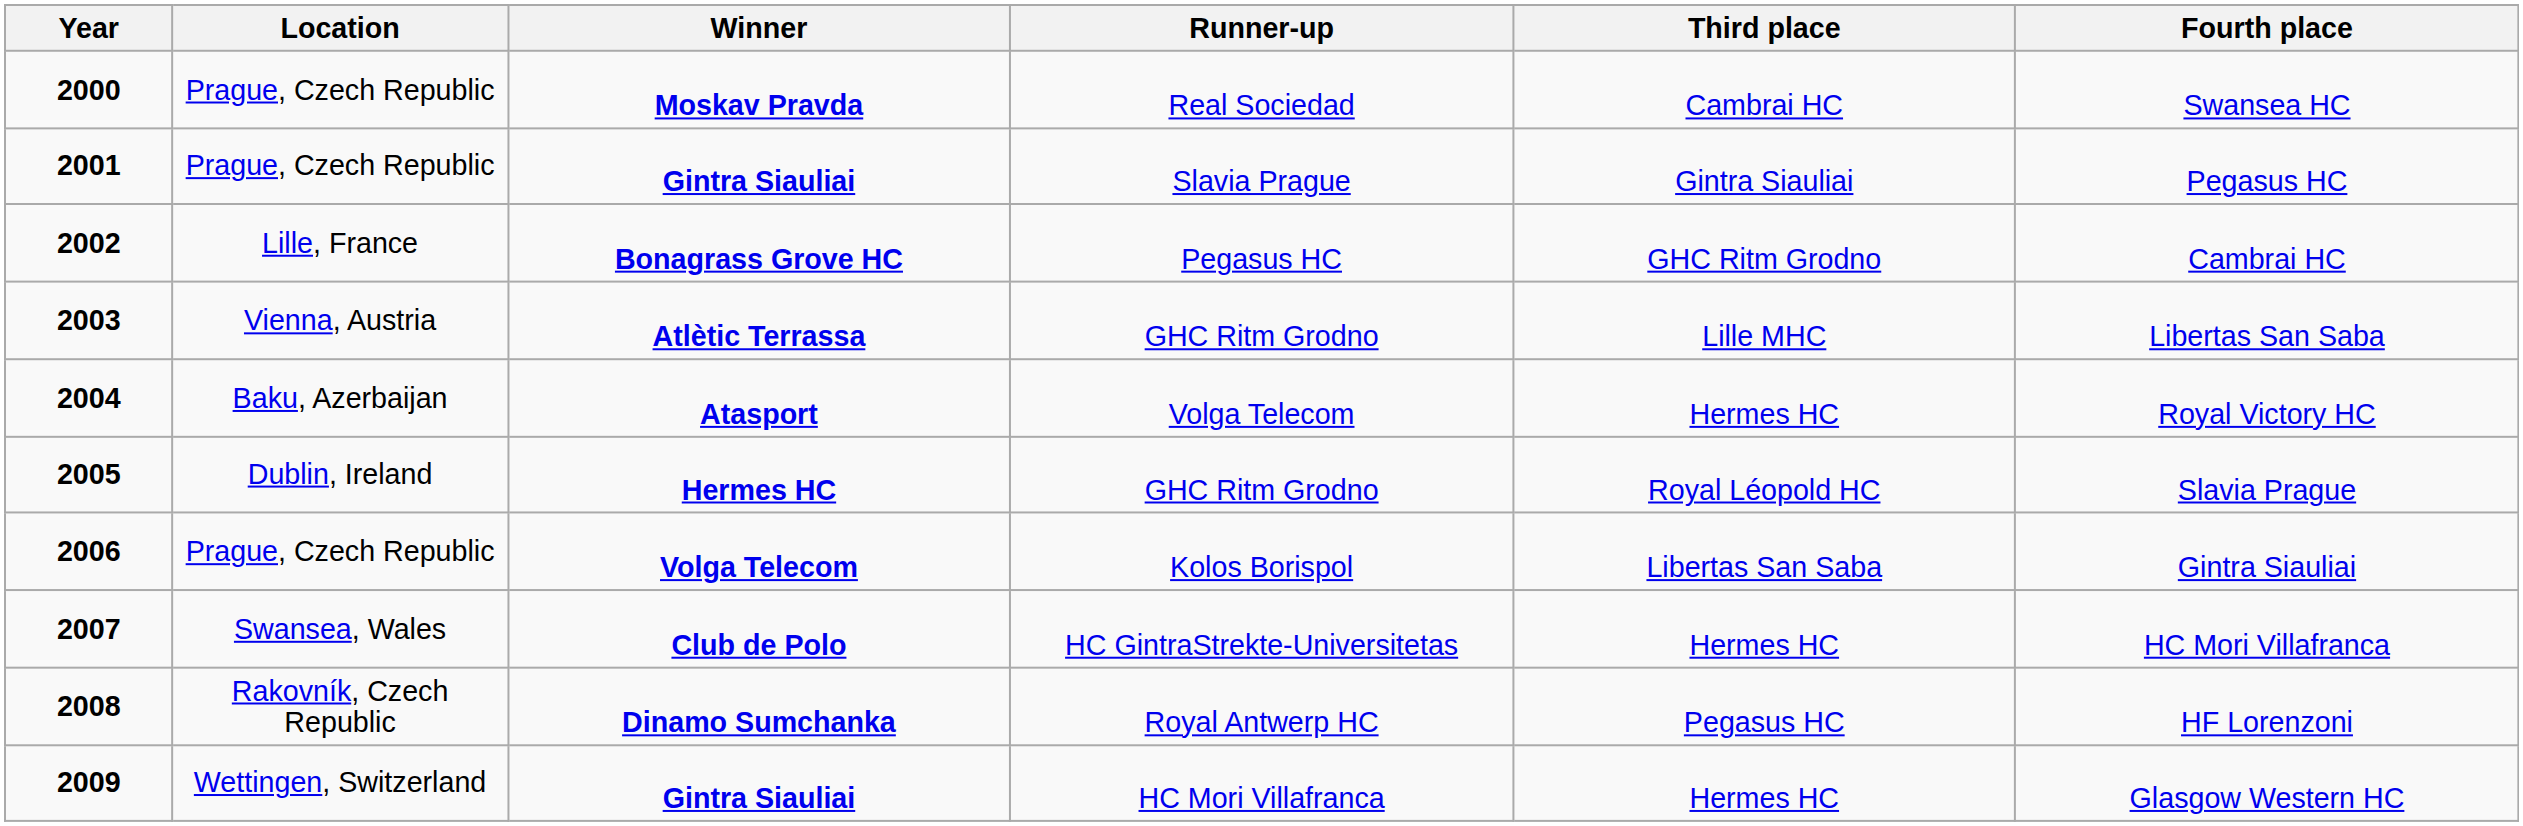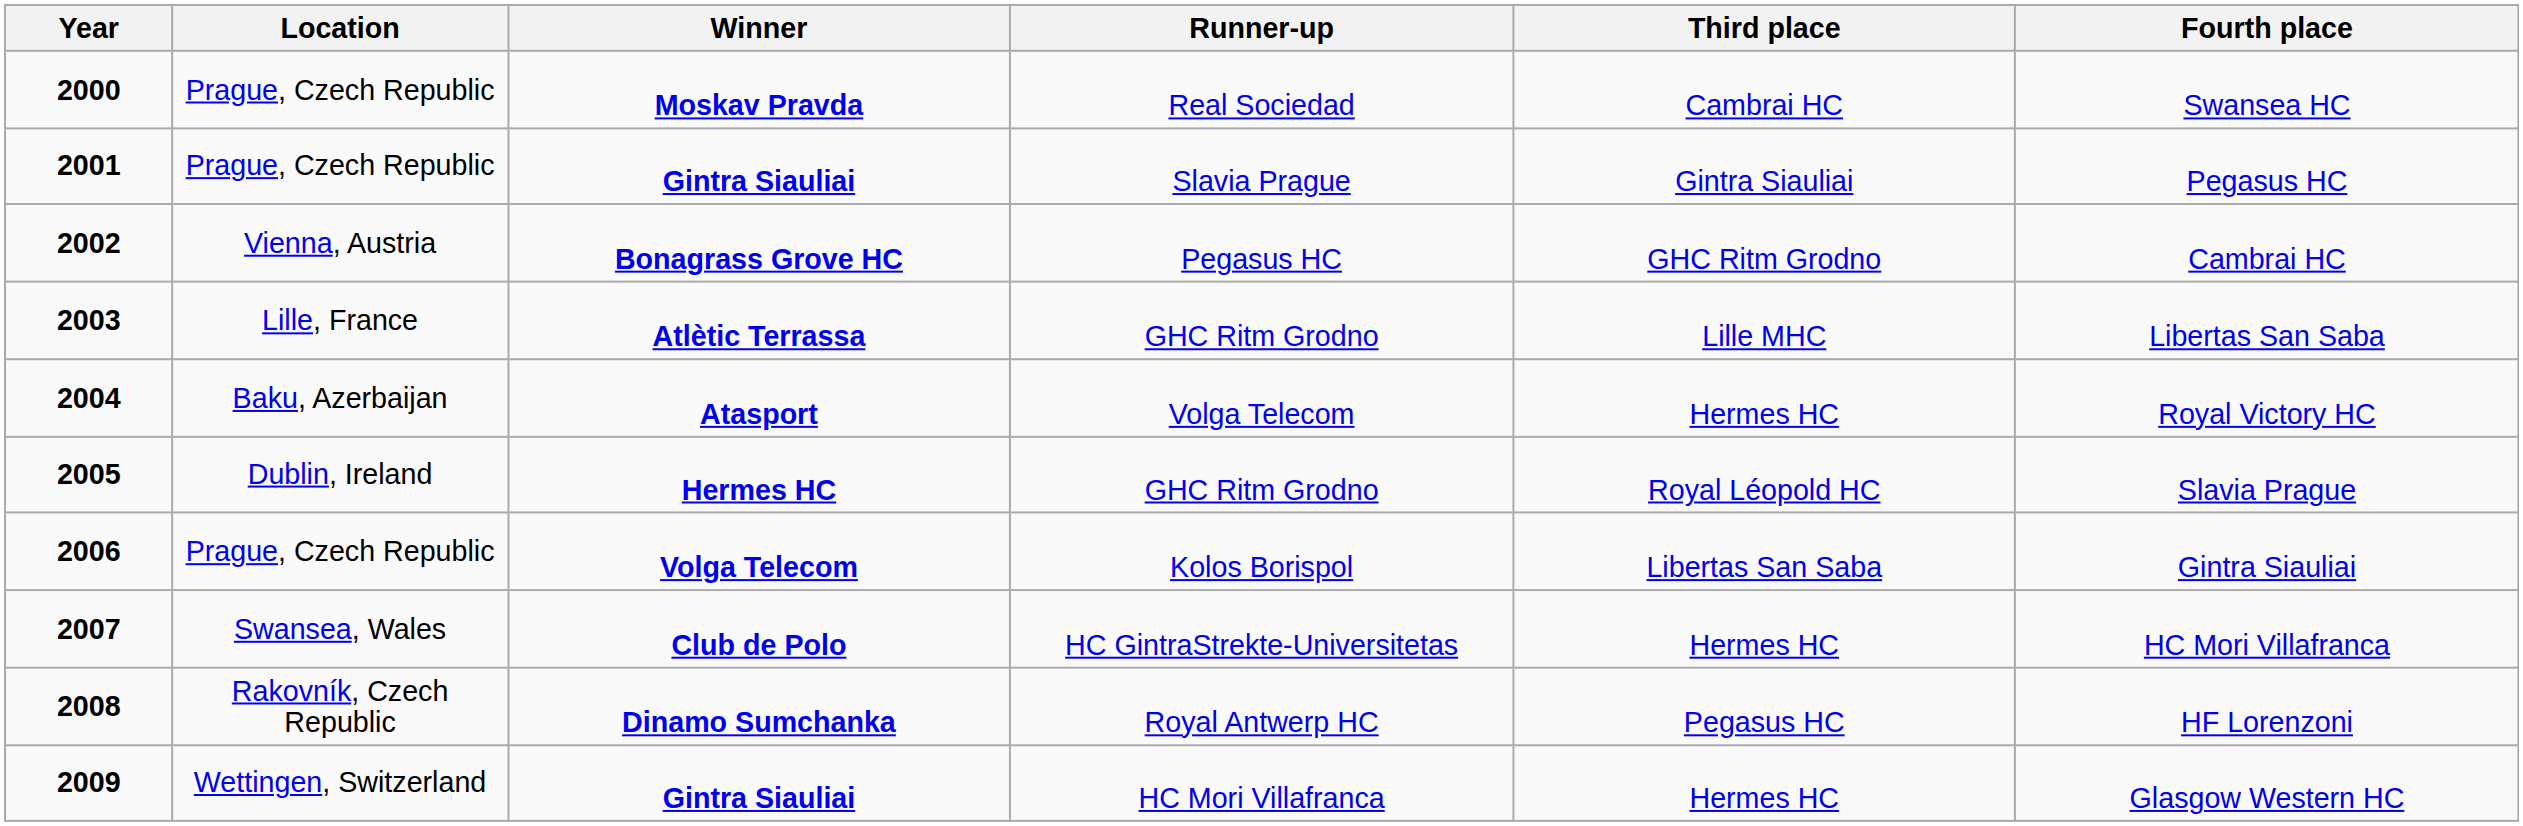(340, 243) Lille, France -> (340, 243) Vienna, Austria
(340, 321) Vienna, Austria -> (340, 321) Lille, France
